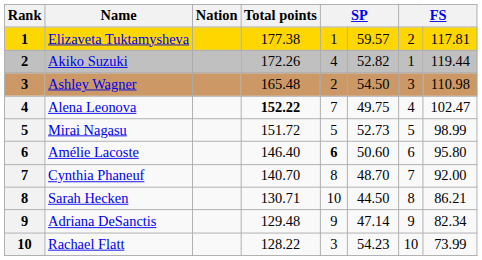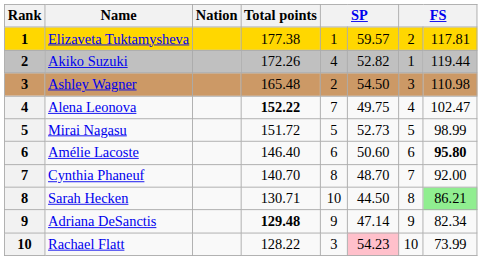(334, 152) bold -> (334, 152) normal
(450, 152) normal -> (450, 152) bold
(450, 198) no background -> (450, 198) lightgreen background
(280, 221) normal -> (280, 221) bold
(373, 244) no background -> (373, 244) pink background
